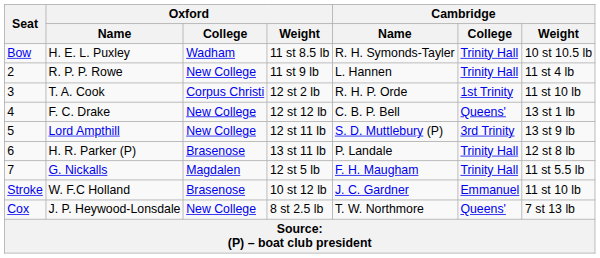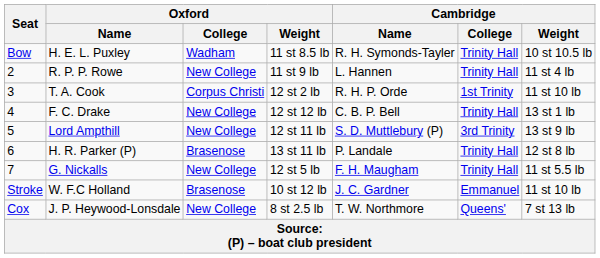(483, 111) Queens' -> (489, 111) Trinity Hall
(213, 170) Magdalen -> (221, 170) New College
